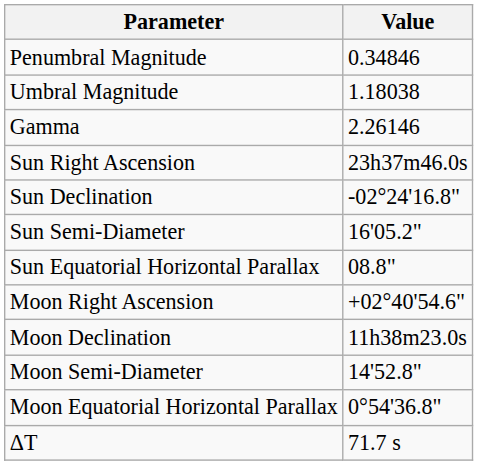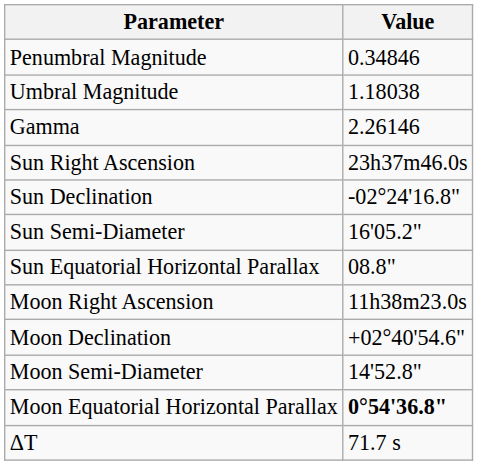(407, 302) +02°40'54.6" -> (407, 302) 11h38m23.0s
(407, 337) 11h38m23.0s -> (407, 337) +02°40'54.6"
(395, 407) normal -> (398, 407) bold
